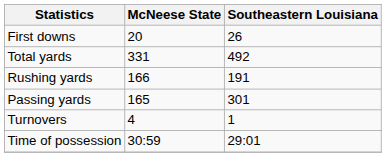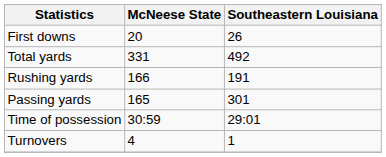rows swapped: (37, 120) <-> (64, 141)
